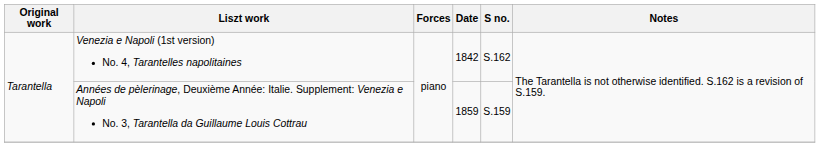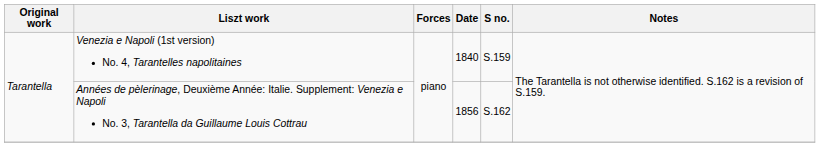(467, 57) 1842 -> (467, 57) 1840
(497, 57) S.162 -> (497, 57) S.159
(467, 112) 1859 -> (467, 112) 1856
(497, 112) S.159 -> (497, 112) S.162
